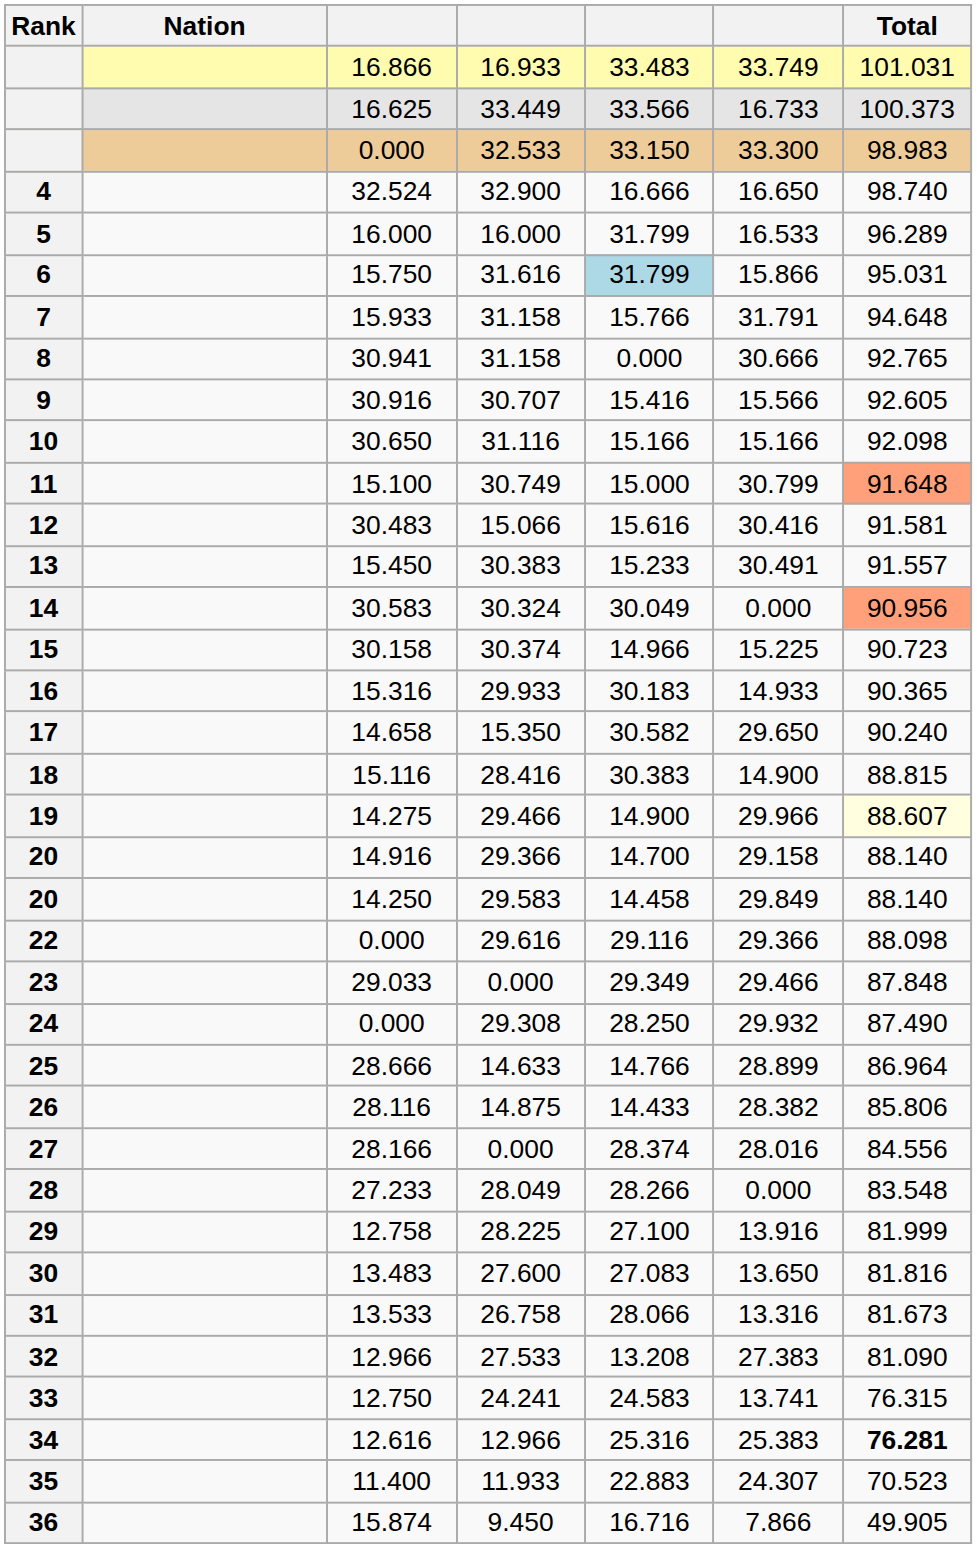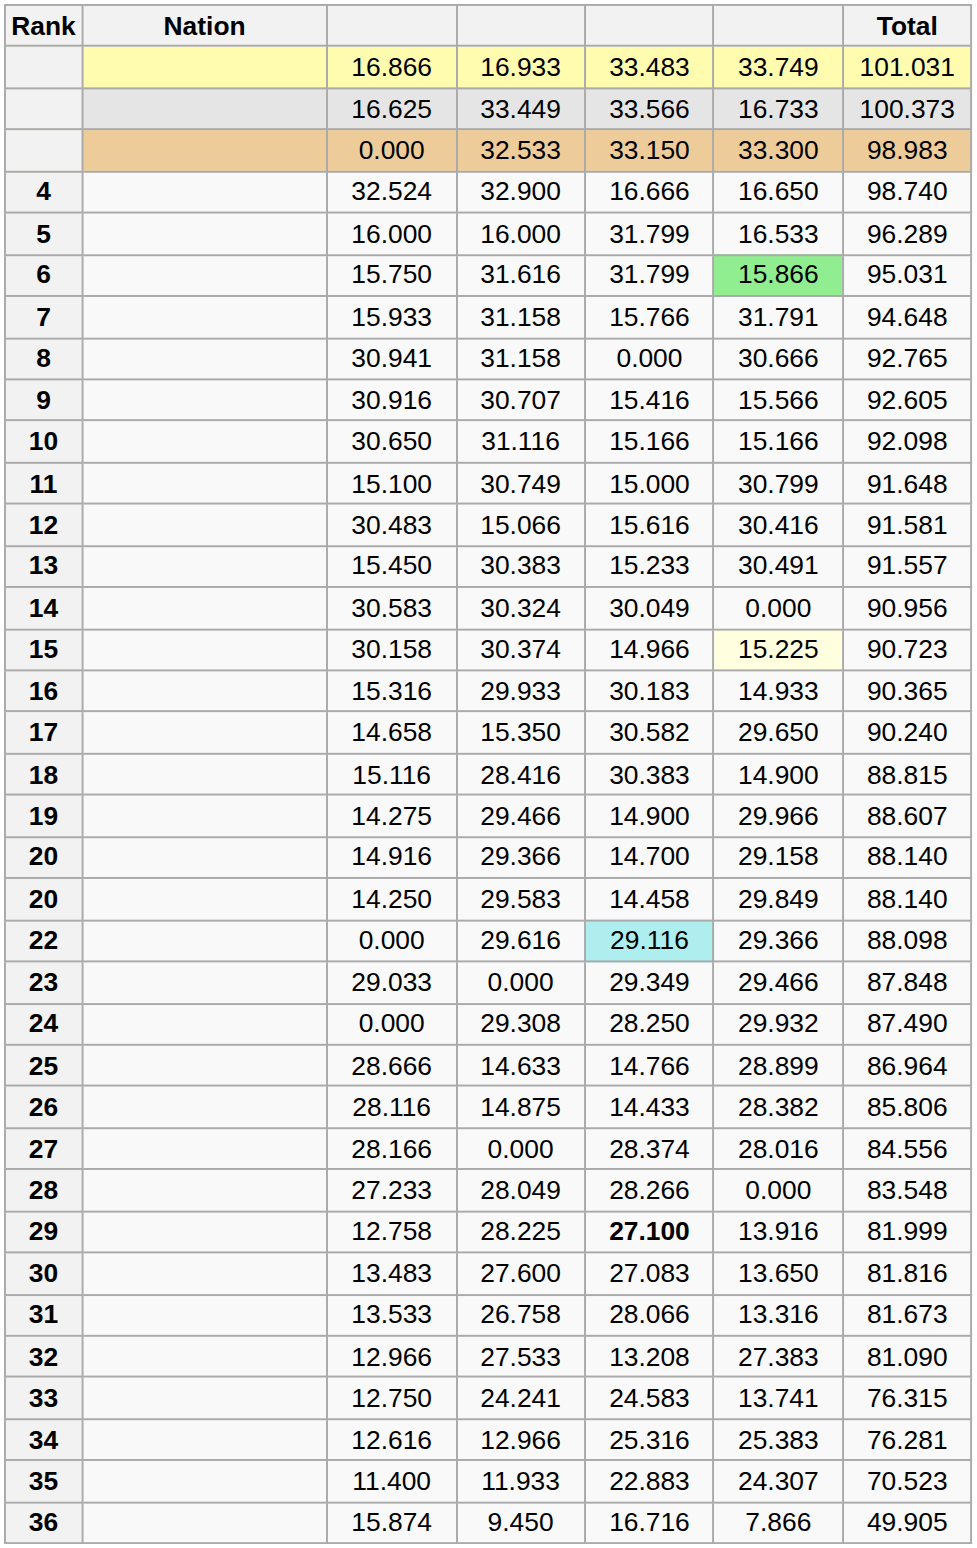(649, 275) lightblue background -> (649, 275) no background
(778, 275) no background -> (778, 275) lightgreen background
(907, 483) lightsalmon background -> (907, 483) no background
(907, 608) lightsalmon background -> (907, 608) no background
(778, 649) no background -> (778, 649) lightyellow background
(907, 816) lightyellow background -> (907, 816) no background
(649, 940) no background -> (649, 940) paleturquoise background
(649, 1231) normal -> (649, 1231) bold
(907, 1439) bold -> (907, 1439) normal
